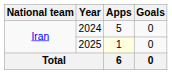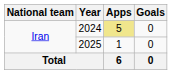(119, 28) no background -> (119, 28) khaki background
(119, 45) lightyellow background -> (119, 45) no background
